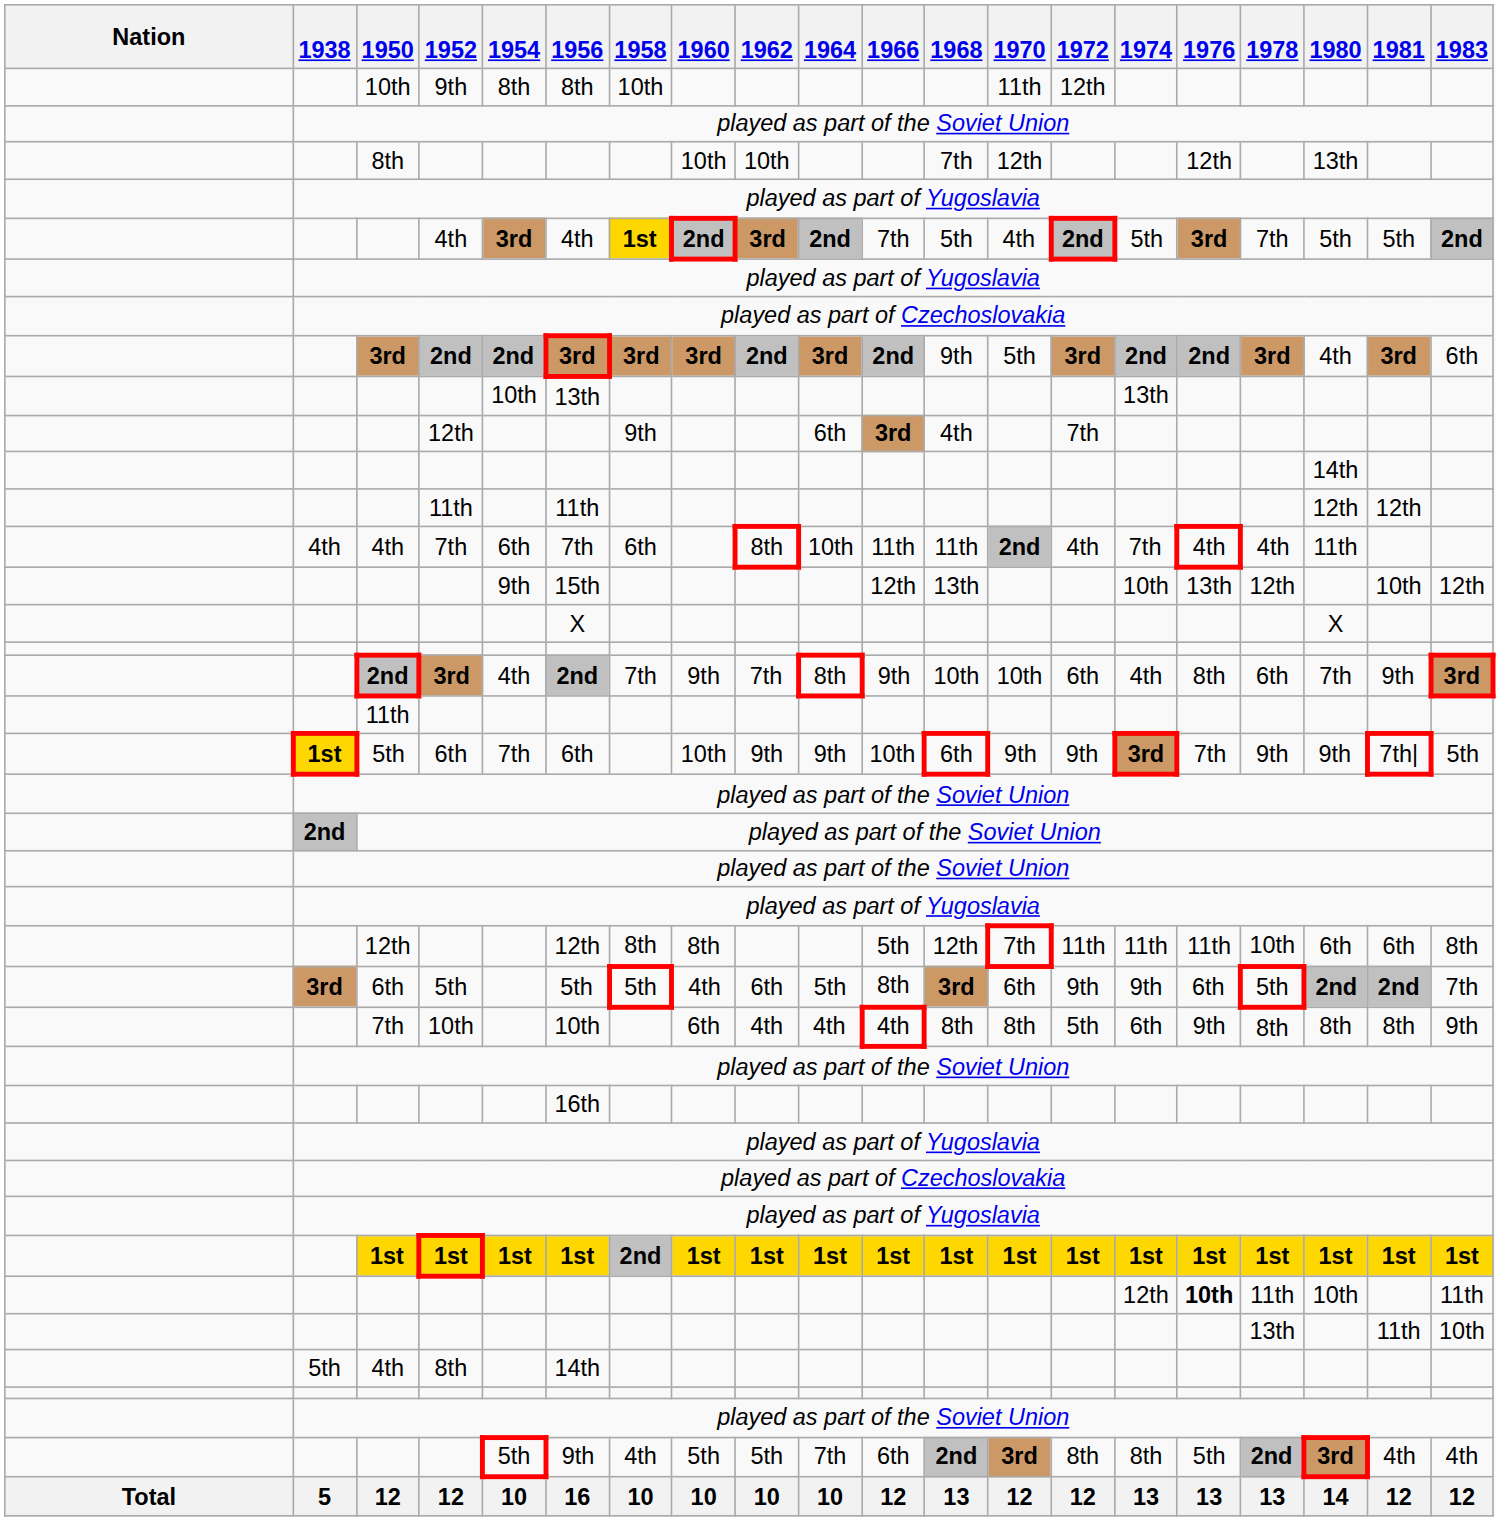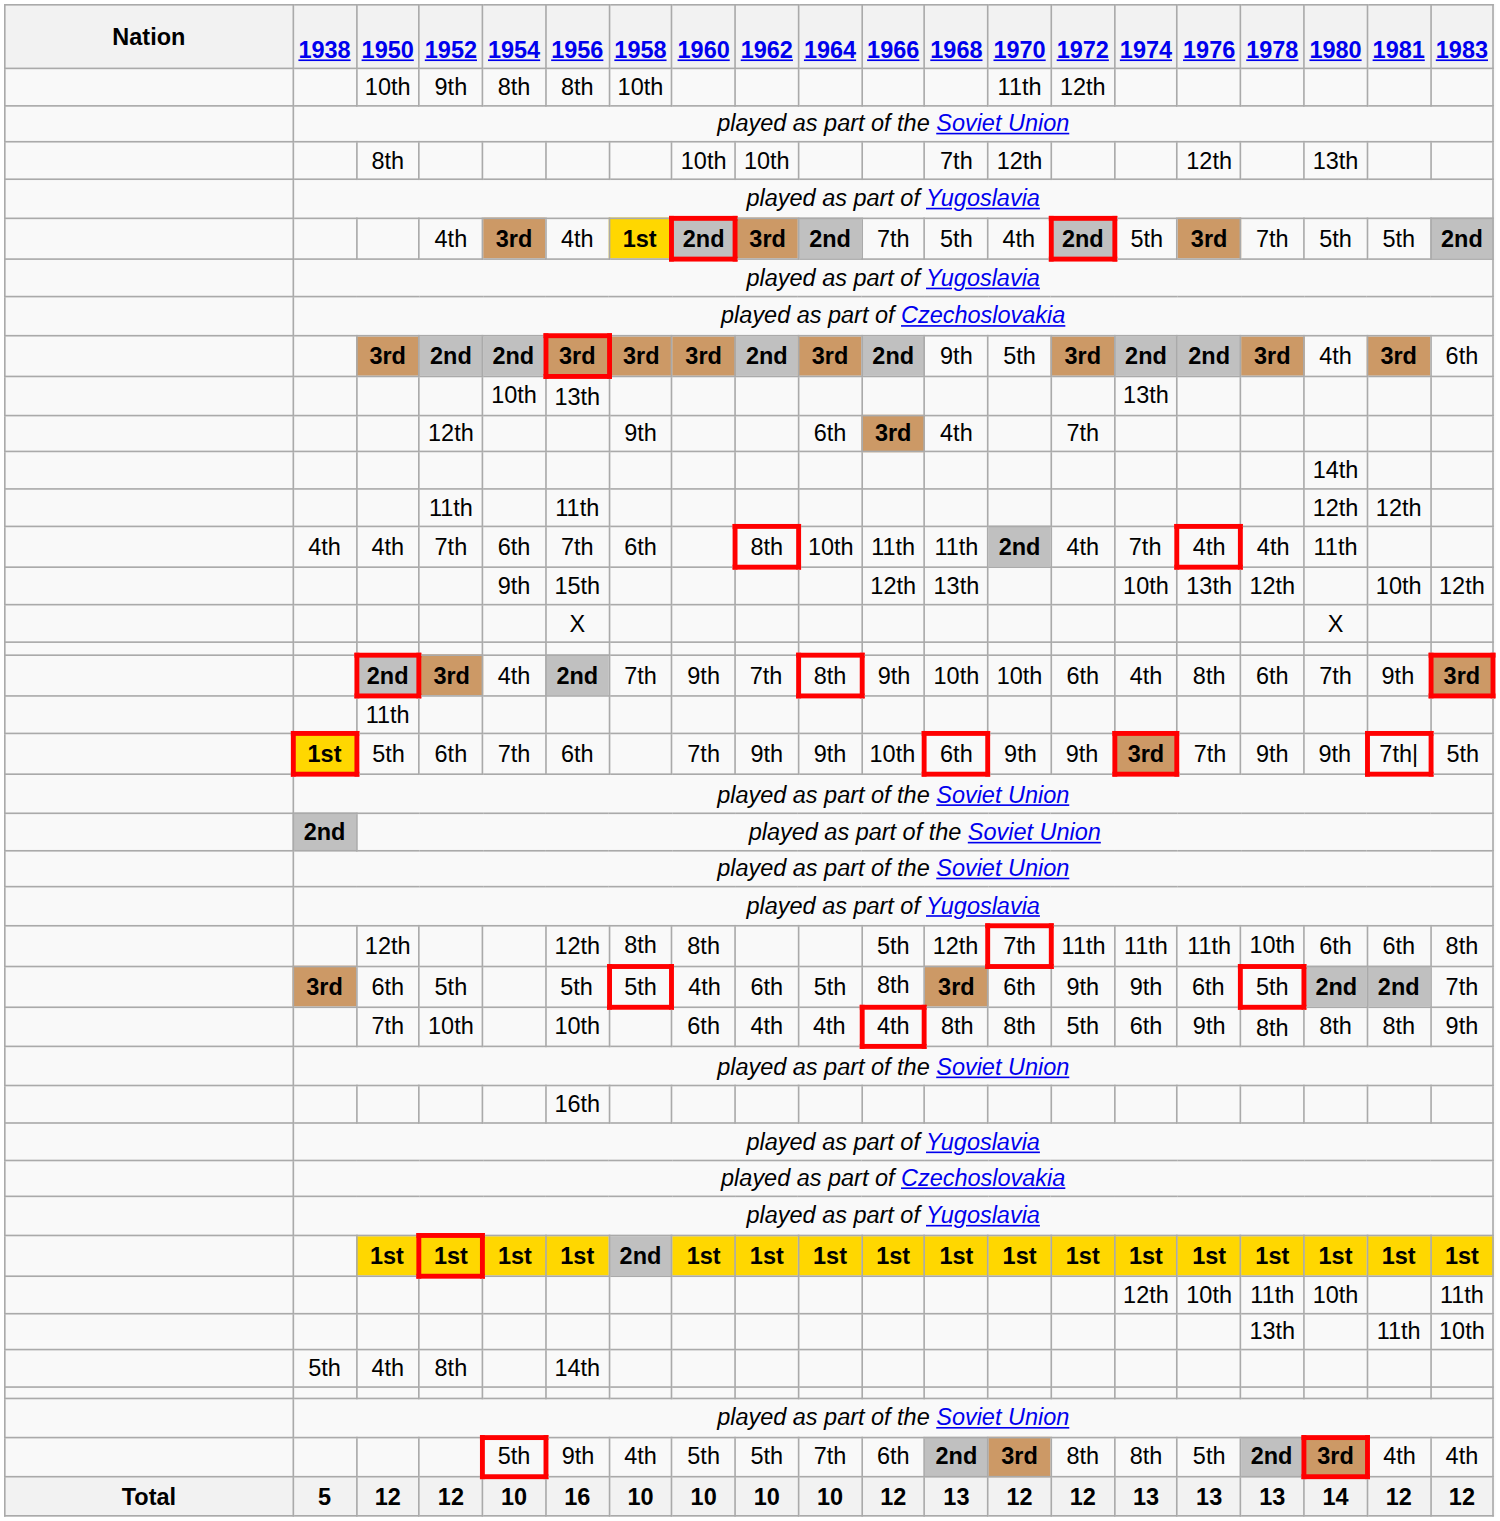(704, 754) 10th -> (704, 754) 7th
(1209, 1295) bold -> (1209, 1295) normal
